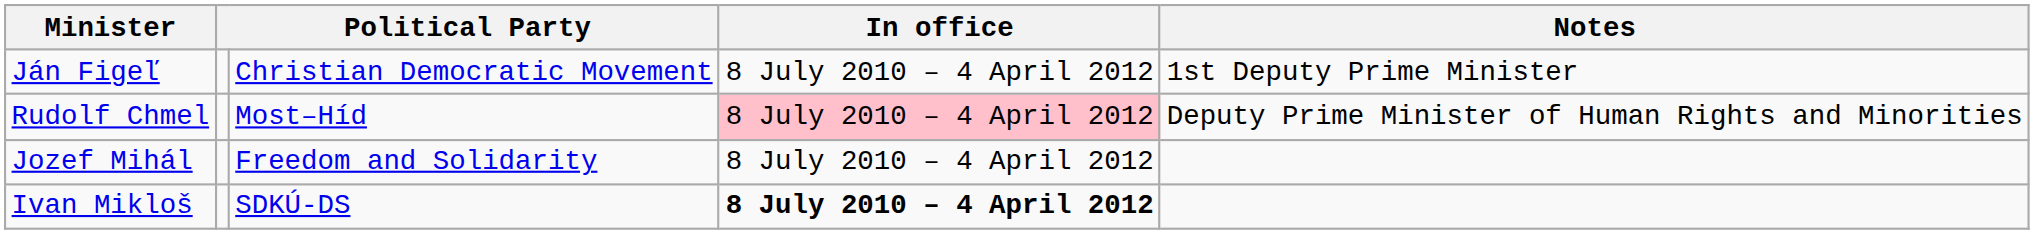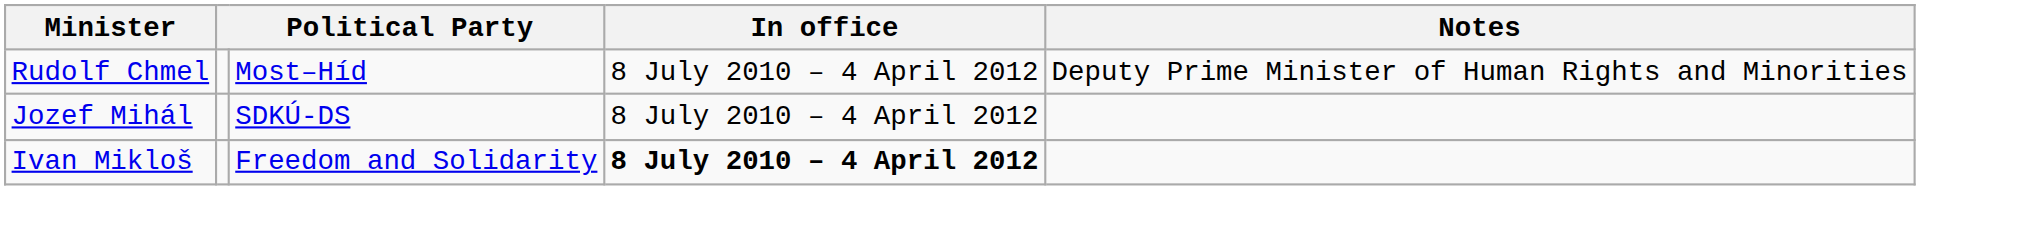- row: (86, 72)
(940, 117) pink background -> (824, 72) no background
(416, 162) Freedom and Solidarity -> (293, 117) SDKÚ-DS
(293, 206) SDKÚ-DS -> (416, 162) Freedom and Solidarity
